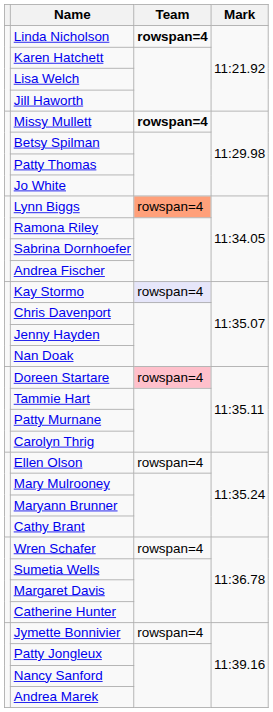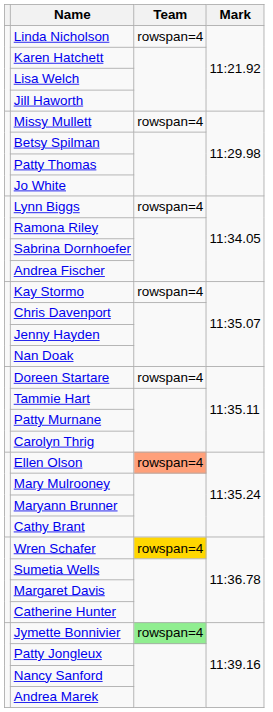(172, 36) bold -> (170, 36) normal
(172, 121) bold -> (170, 121) normal
(170, 206) lightsalmon background -> (170, 206) no background
(170, 292) lavender background -> (170, 292) no background
(170, 377) pink background -> (170, 377) no background
(170, 462) no background -> (170, 462) lightsalmon background
(170, 548) no background -> (170, 548) gold background
(170, 633) no background -> (170, 633) lightgreen background
